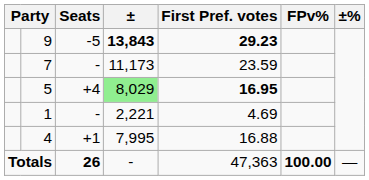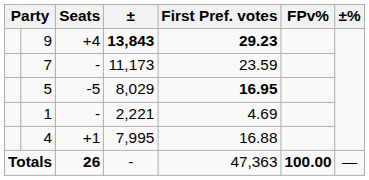(93, 41) -5 -> (91, 41) +4
(91, 89) +4 -> (93, 89) -5
(135, 89) lightgreen background -> (135, 89) no background
